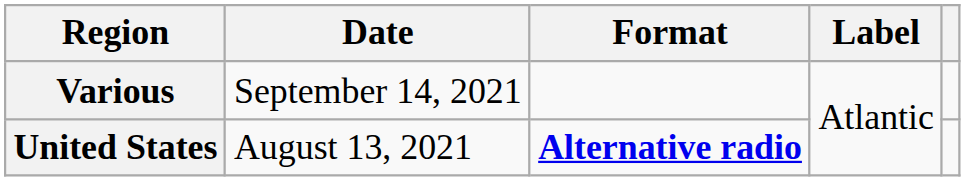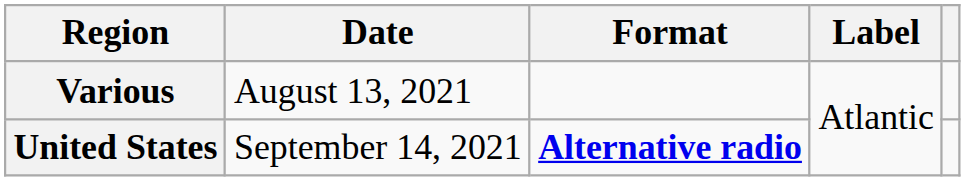(378, 89) September 14, 2021 -> (353, 89) August 13, 2021
(353, 146) August 13, 2021 -> (378, 146) September 14, 2021
